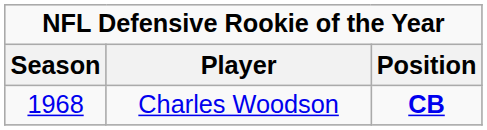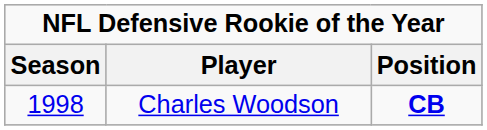(56, 104) 1968 -> (56, 104) 1998
